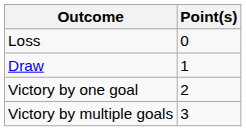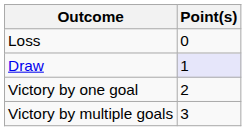(185, 65) no background -> (185, 65) lavender background
